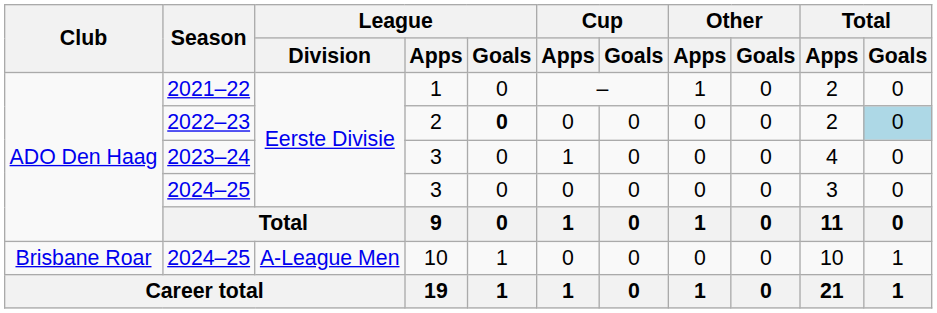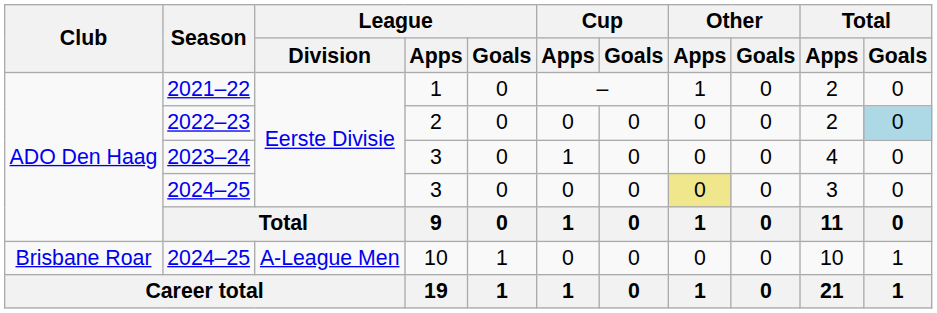(502, 122) bold -> (502, 122) normal
(700, 190) no background -> (700, 190) khaki background
